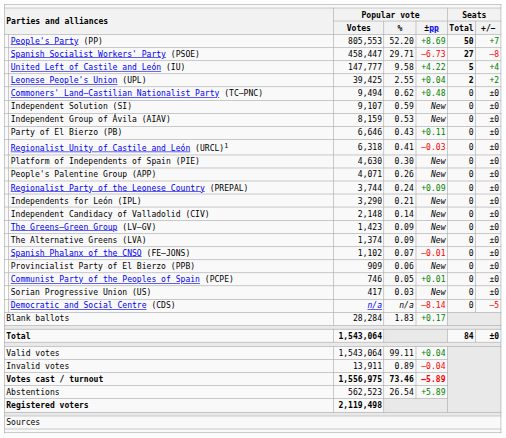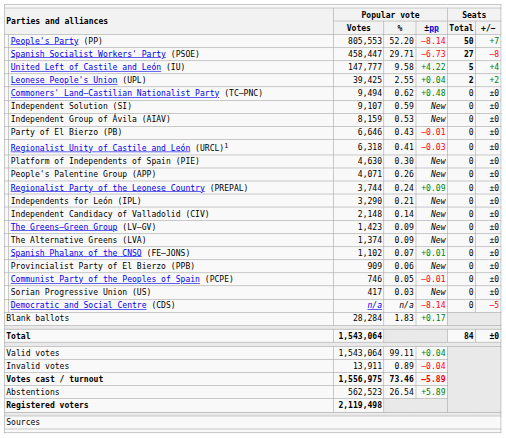(433, 41) +8.69 -> (433, 41) –8.14
(433, 133) +0.11 -> (433, 133) –0.01
(433, 253) –0.01 -> (433, 253) +0.01
(433, 280) +0.01 -> (433, 280) –0.01
